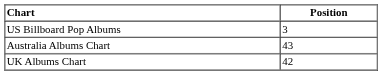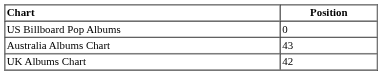(285, 29) 3 -> (285, 29) 0
